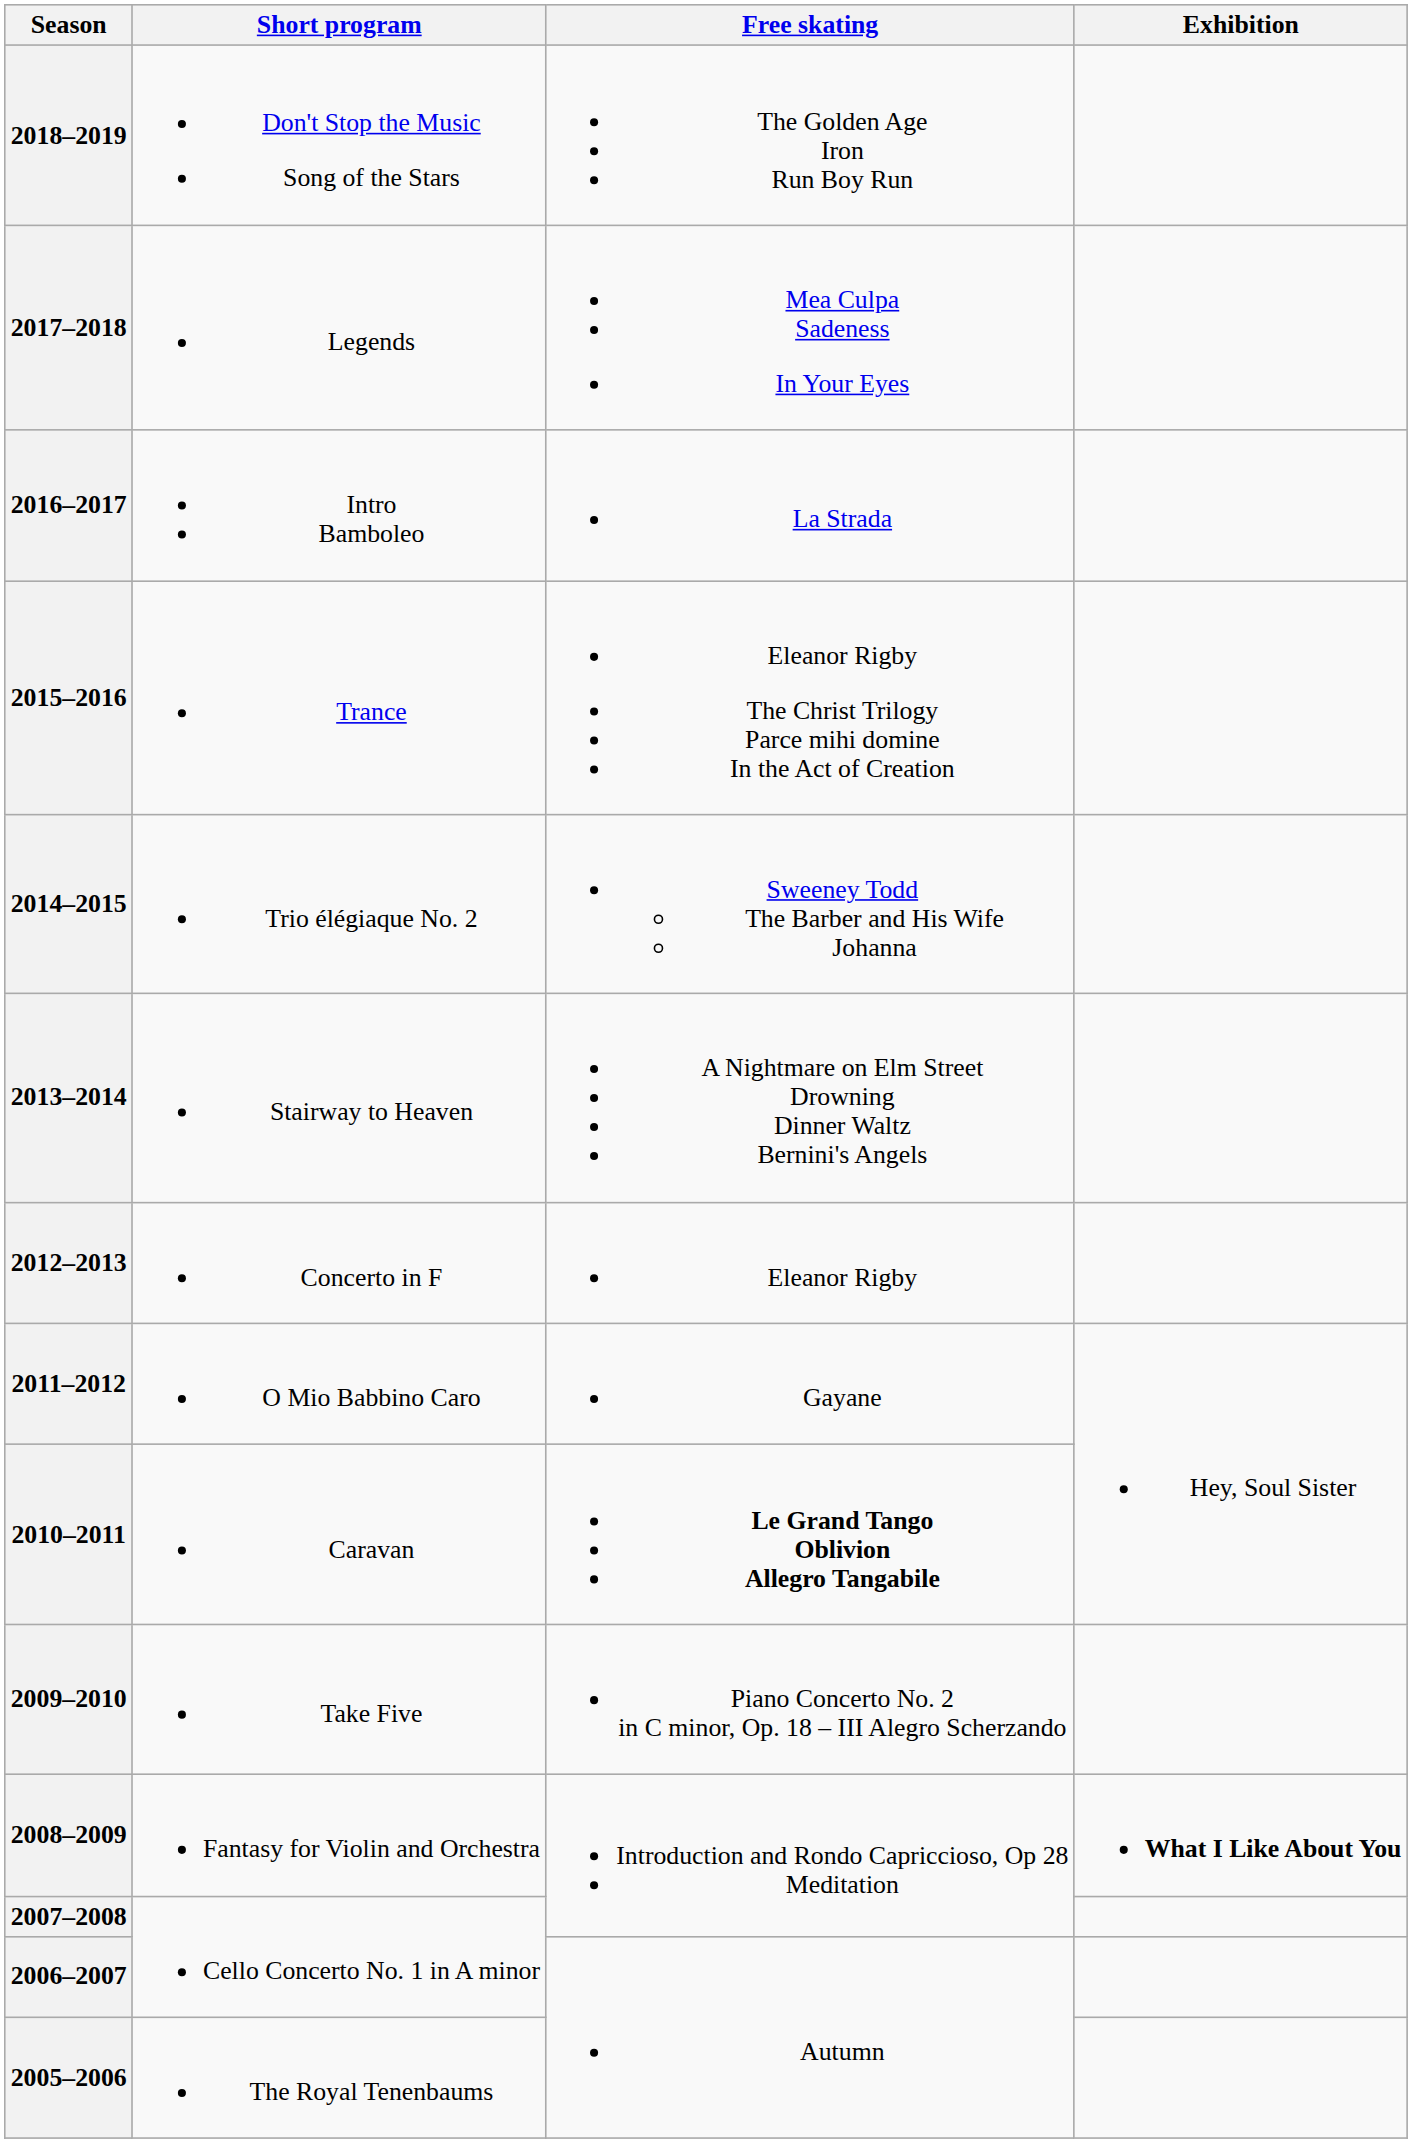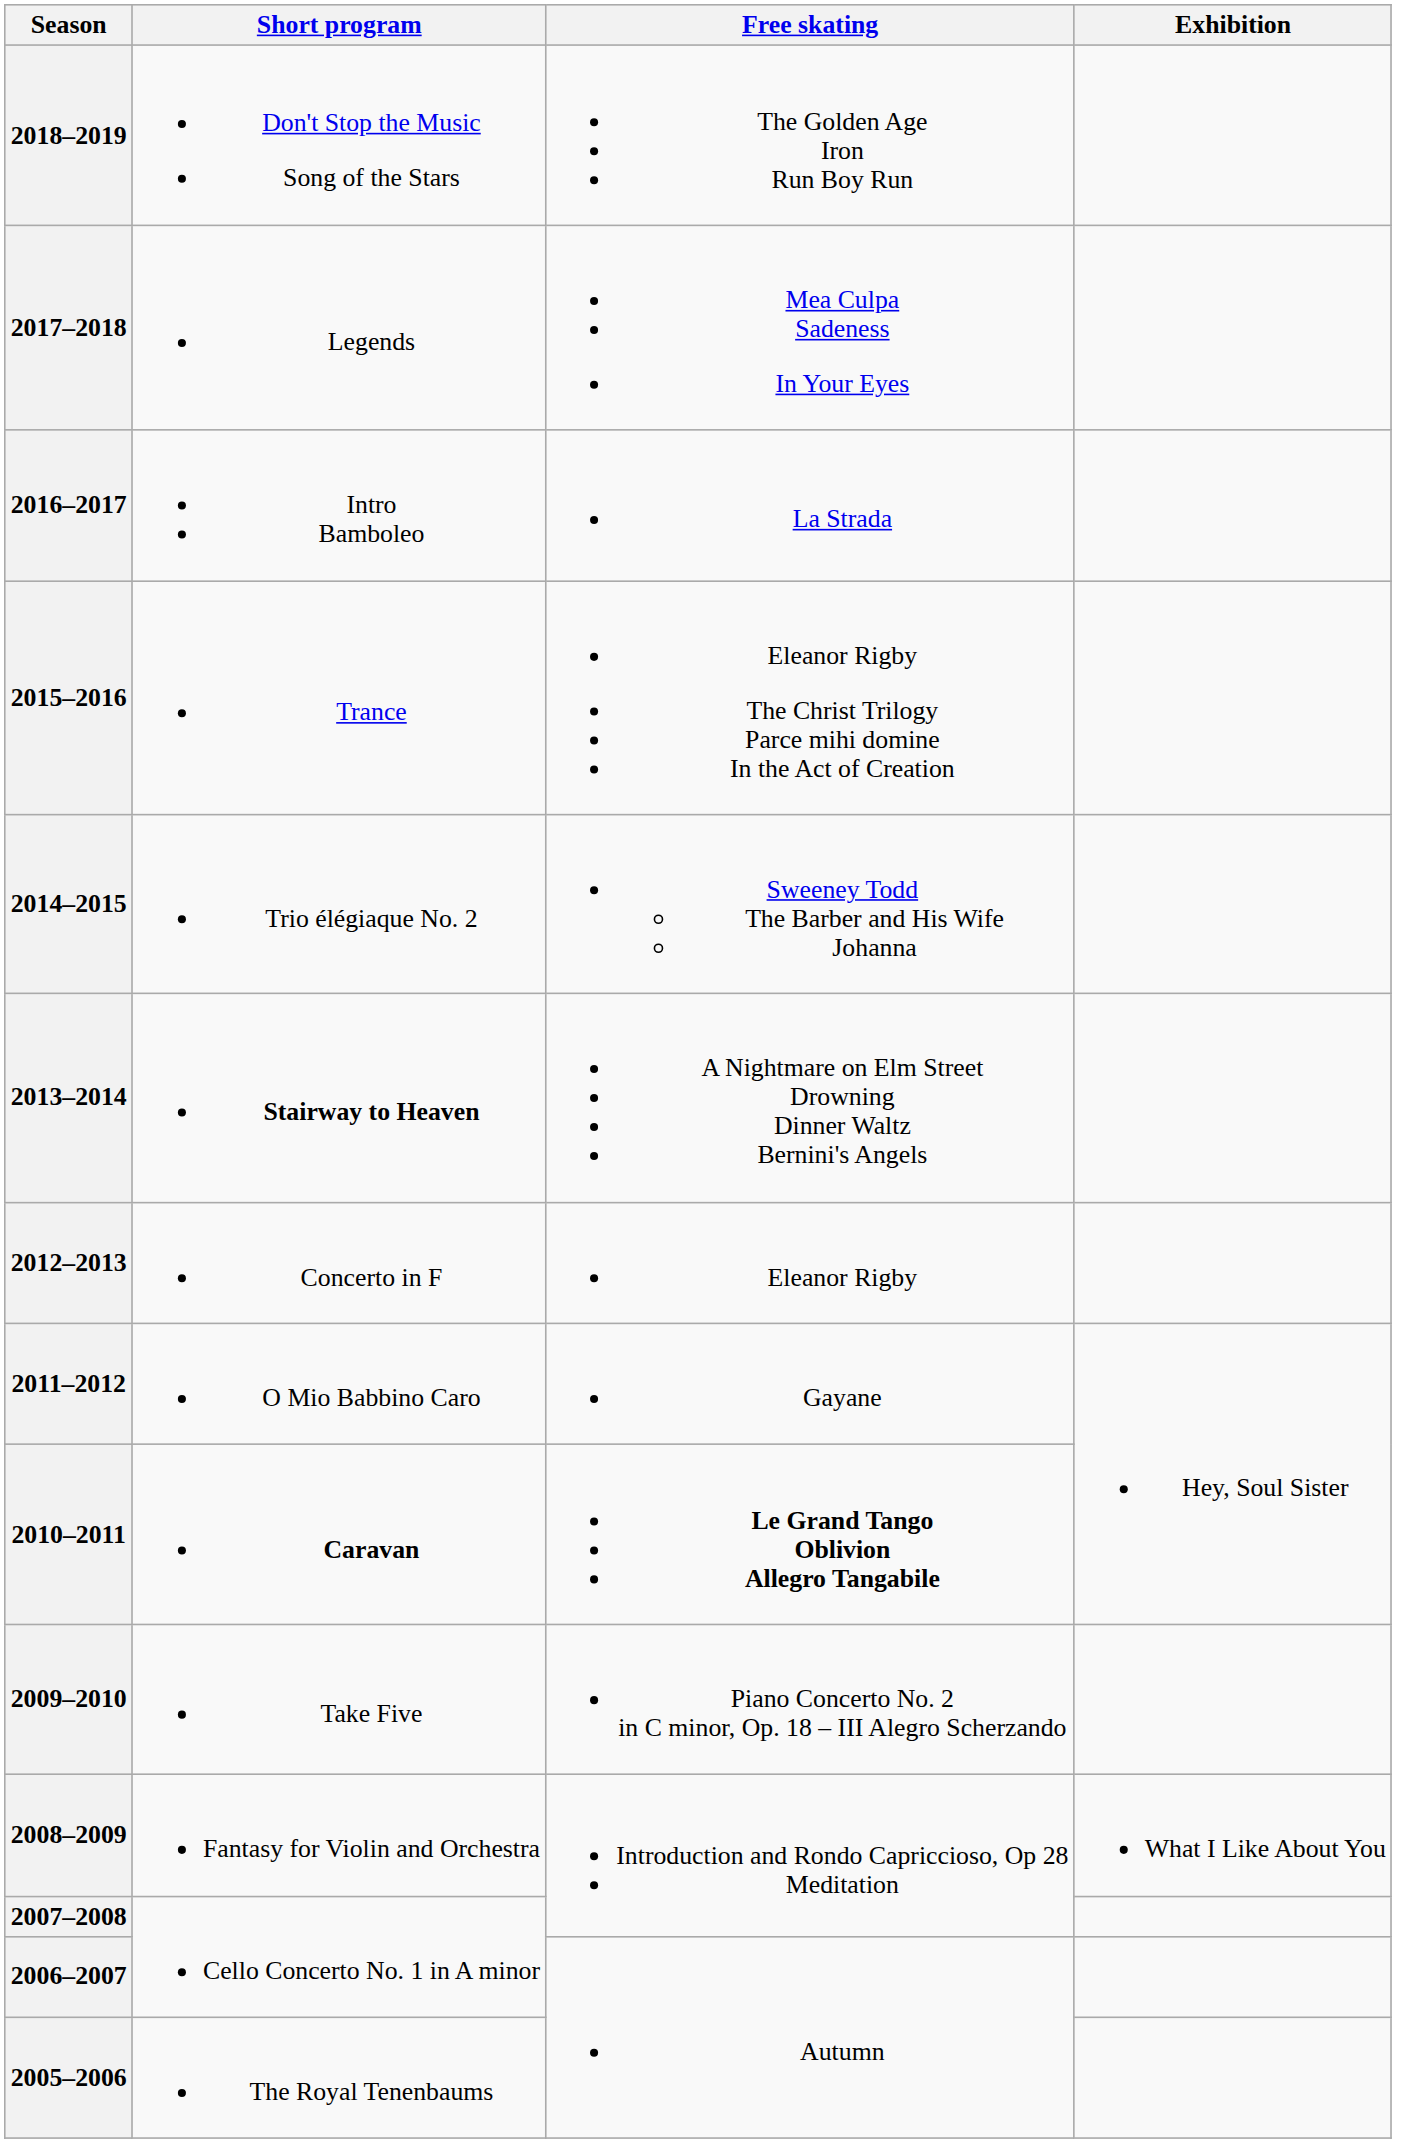(339, 1112) normal -> (339, 1112) bold
(339, 1549) normal -> (339, 1549) bold
(1241, 1850) bold -> (1233, 1850) normal
